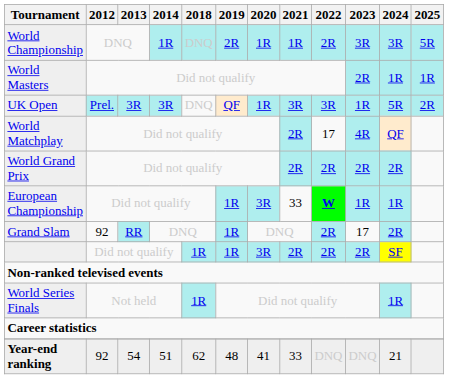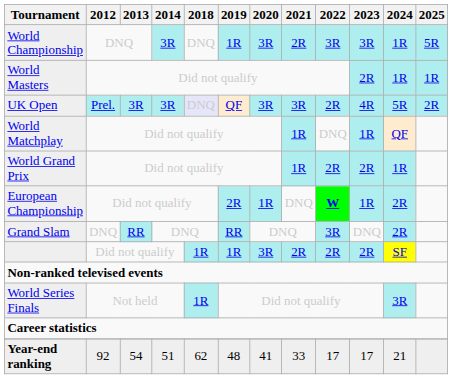(166, 42) 1R -> (168, 42) 3R
(199, 42) paleturquoise background -> (201, 42) no background
(232, 42) 2R -> (234, 42) 1R
(264, 42) 1R -> (266, 42) 3R
(295, 42) 1R -> (299, 42) 2R
(328, 42) 2R -> (333, 42) 3R
(395, 42) 3R -> (400, 42) 1R
(199, 105) no background -> (201, 105) lavender background
(264, 105) 1R -> (266, 105) 3R
(328, 105) 3R -> (333, 105) 2R
(362, 105) 1R -> (367, 105) 4R
(295, 133) 2R -> (299, 133) 1R
(328, 133) 17 -> (333, 133) DNQ
(362, 133) 4R -> (367, 133) 1R
(295, 168) 2R -> (299, 168) 1R
(395, 168) 2R -> (400, 168) 1R
(232, 203) 1R -> (234, 203) 2R
(264, 203) 3R -> (266, 203) 1R
(295, 203) 33 -> (299, 203) DNQ
(395, 203) 1R -> (400, 203) 2R
(102, 231) 92 -> (103, 231) DNQ
(232, 231) 1R -> (234, 231) RR
(328, 231) 2R -> (333, 231) 3R
(362, 231) 17 -> (367, 231) DNQ
(395, 300) 1R -> (400, 300) 3R
(328, 356) DNQ -> (333, 356) 17
(362, 356) DNQ -> (367, 356) 17
